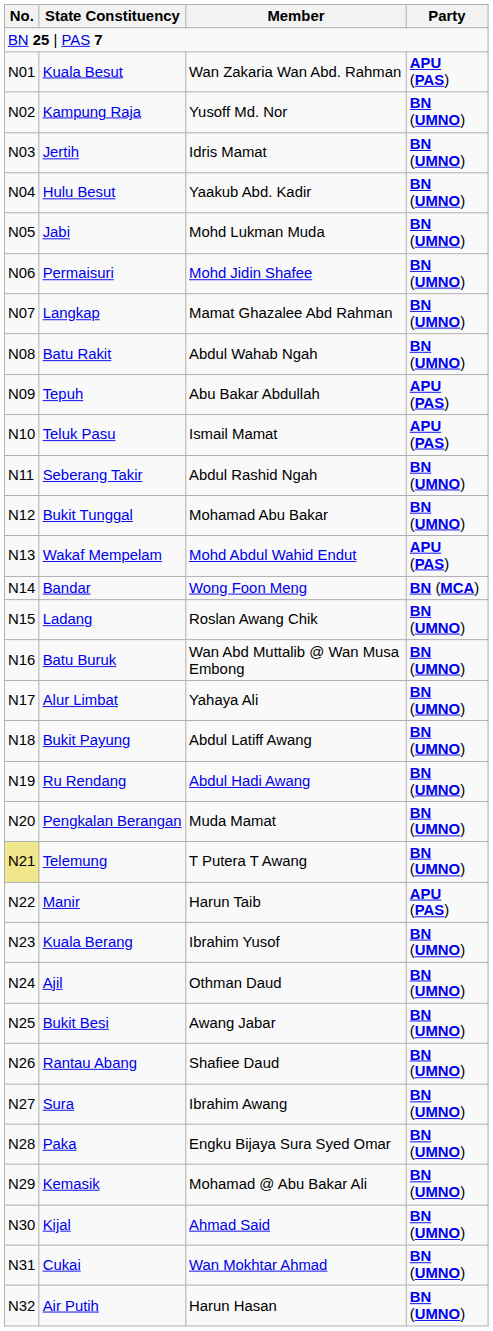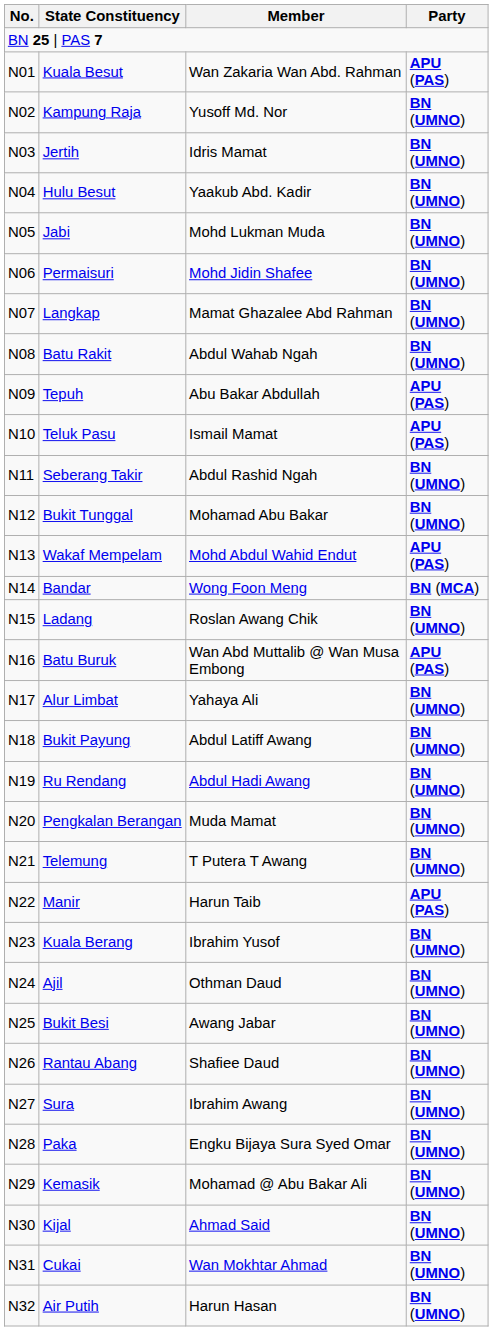(437, 660) BN (UMNO) -> (429, 660) APU (PAS)
(22, 861) khaki background -> (22, 861) no background
